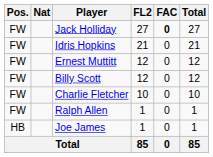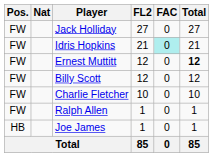(167, 29) bold -> (167, 29) normal
(167, 45) no background -> (167, 45) paleturquoise background
(194, 62) normal -> (194, 62) bold
